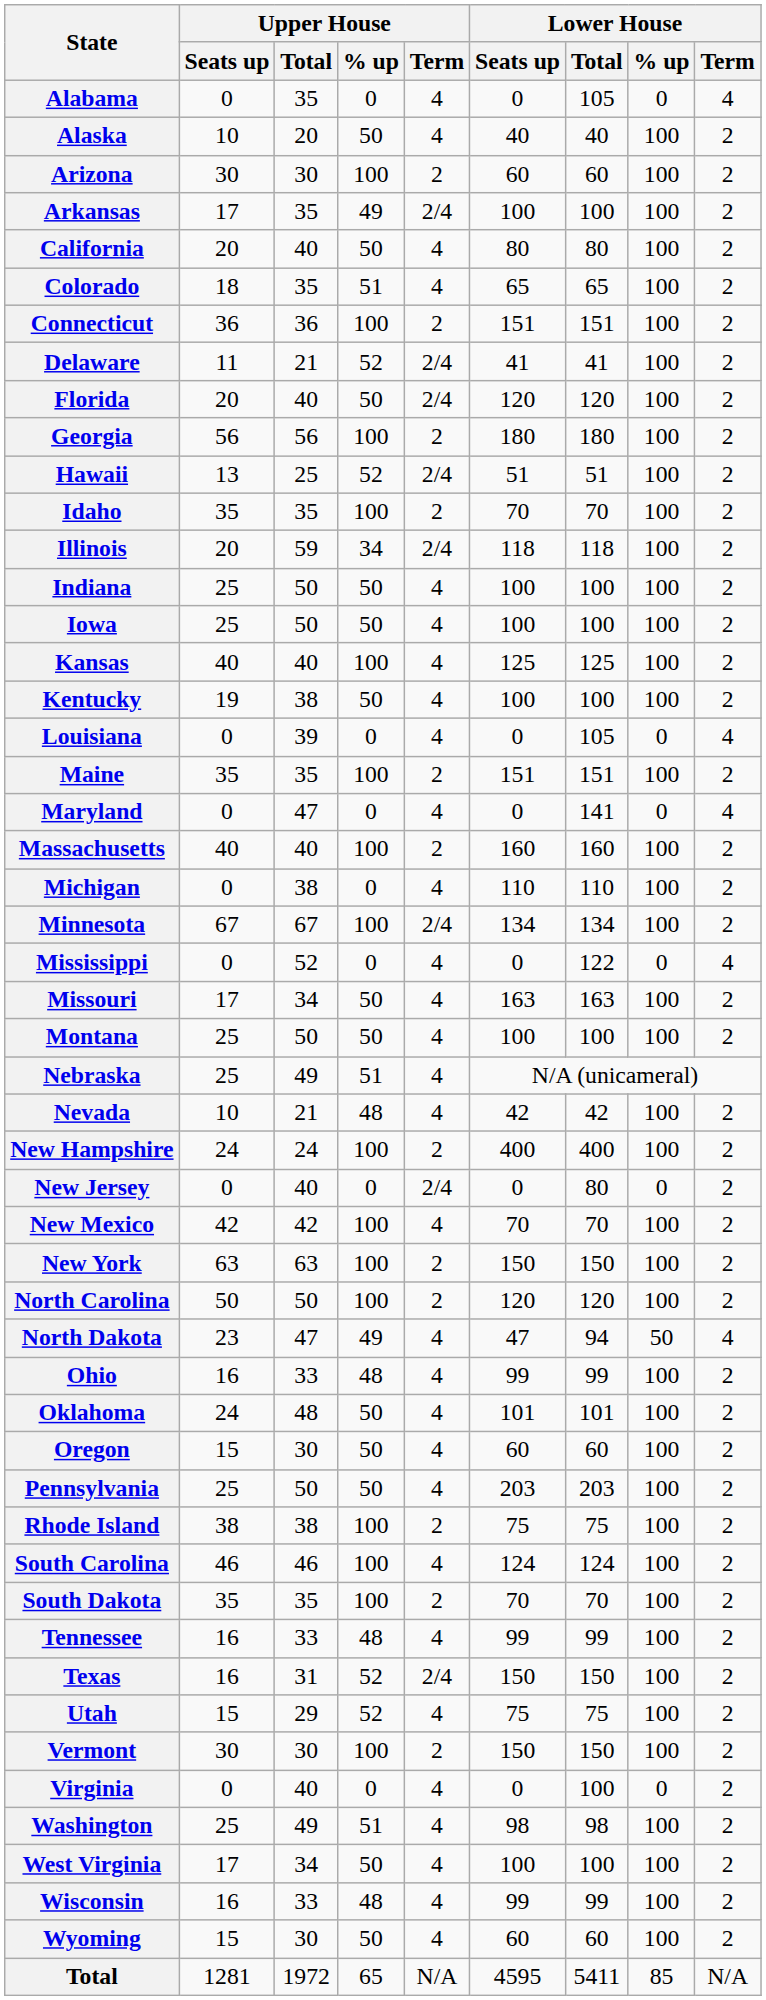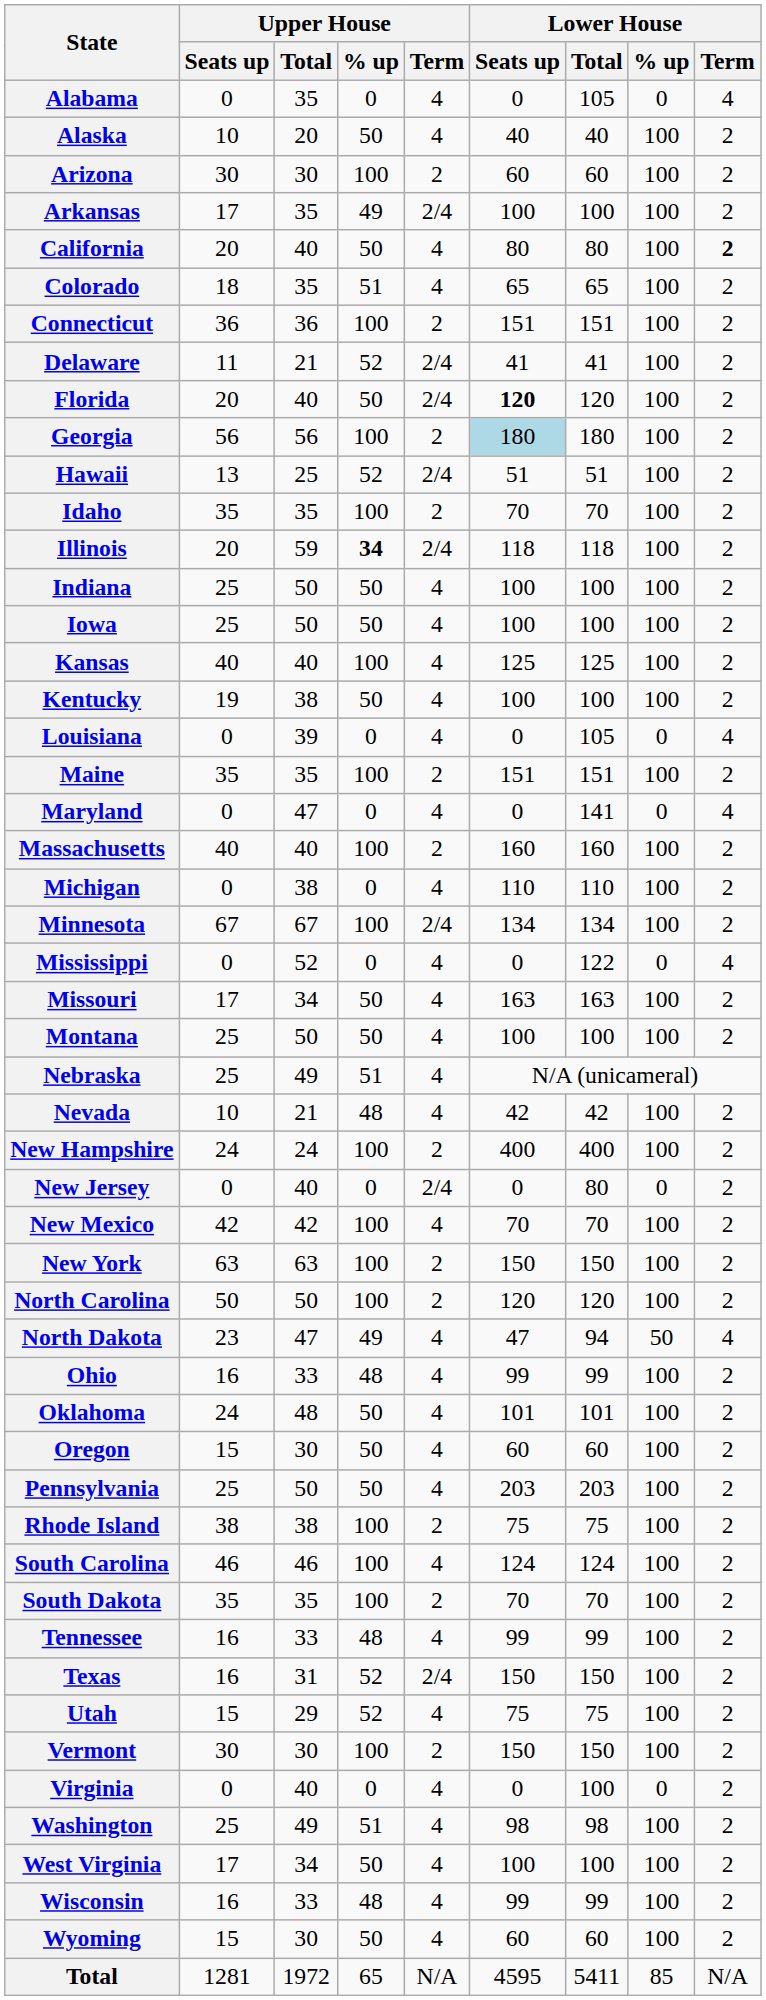(728, 248) normal -> (728, 248) bold
(518, 398) normal -> (518, 398) bold
(518, 436) no background -> (518, 436) lightblue background
(371, 549) normal -> (371, 549) bold
